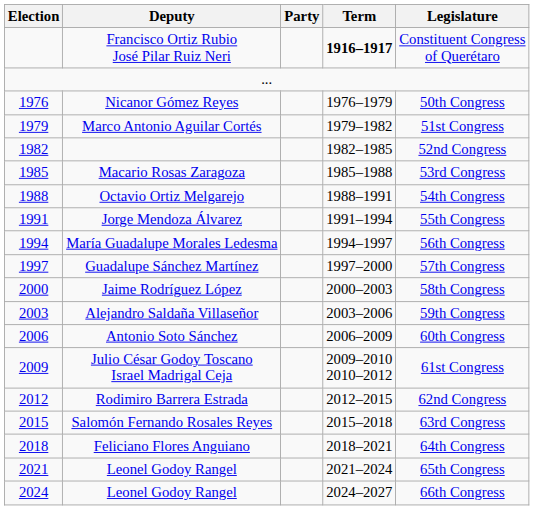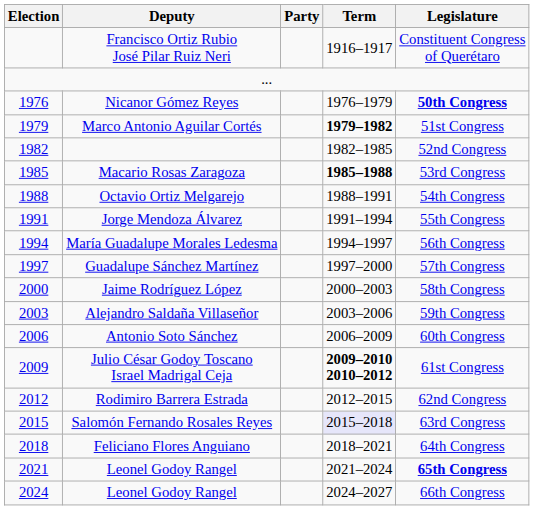(359, 47) bold -> (359, 47) normal
(462, 102) normal -> (462, 102) bold
(359, 126) normal -> (359, 126) bold
(359, 172) normal -> (359, 172) bold
(359, 367) normal -> (359, 367) bold
(359, 422) no background -> (359, 422) lavender background
(462, 469) normal -> (462, 469) bold
